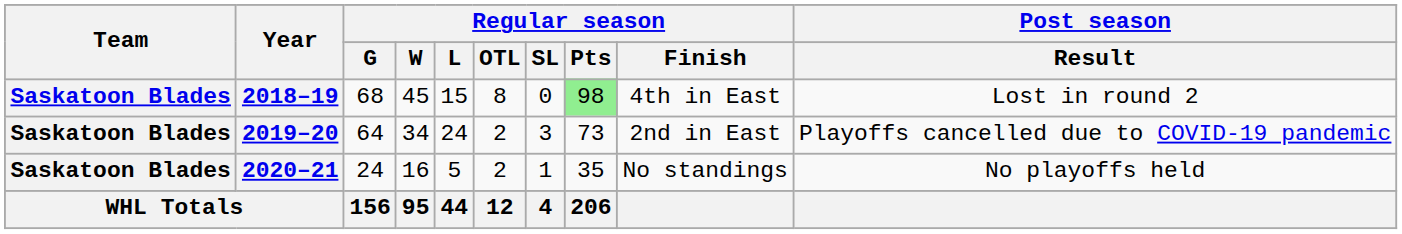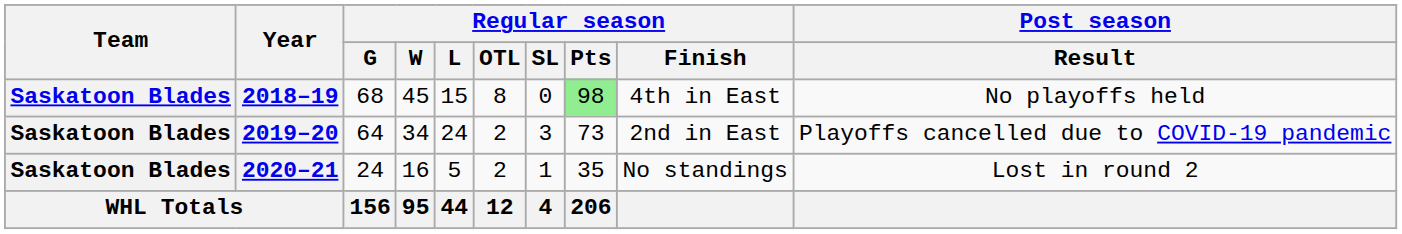(1095, 98) Lost in round 2 -> (1095, 98) No playoffs held
(1095, 172) No playoffs held -> (1095, 172) Lost in round 2
